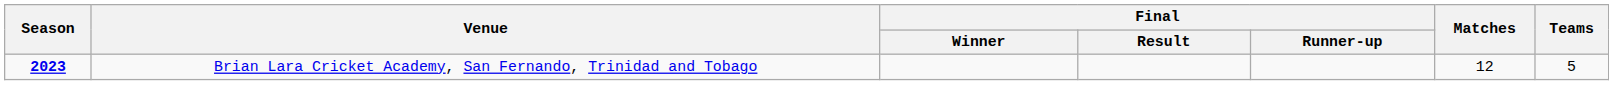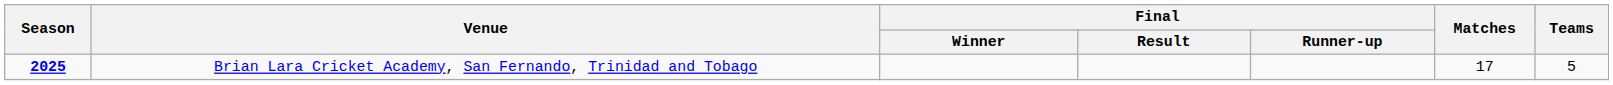(48, 67) 2023 -> (48, 67) 2025
(1485, 67) 12 -> (1485, 67) 17
